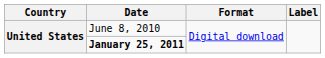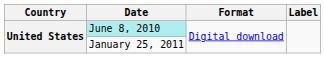(124, 29) no background -> (124, 29) paleturquoise background
(136, 45) bold -> (136, 45) normal
